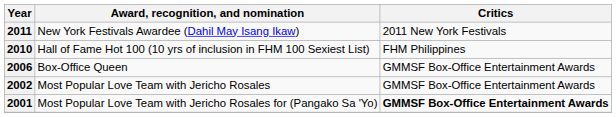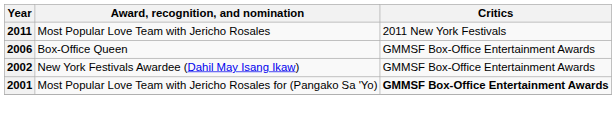(168, 31) New York Festivals Awardee (Dahil May Isang Ikaw) -> (154, 31) Most Popular Love Team with Jericho Rosales
- row: (20, 49)
(154, 85) Most Popular Love Team with Jericho Rosales -> (168, 67) New York Festivals Awardee (Dahil May Isang Ikaw)
